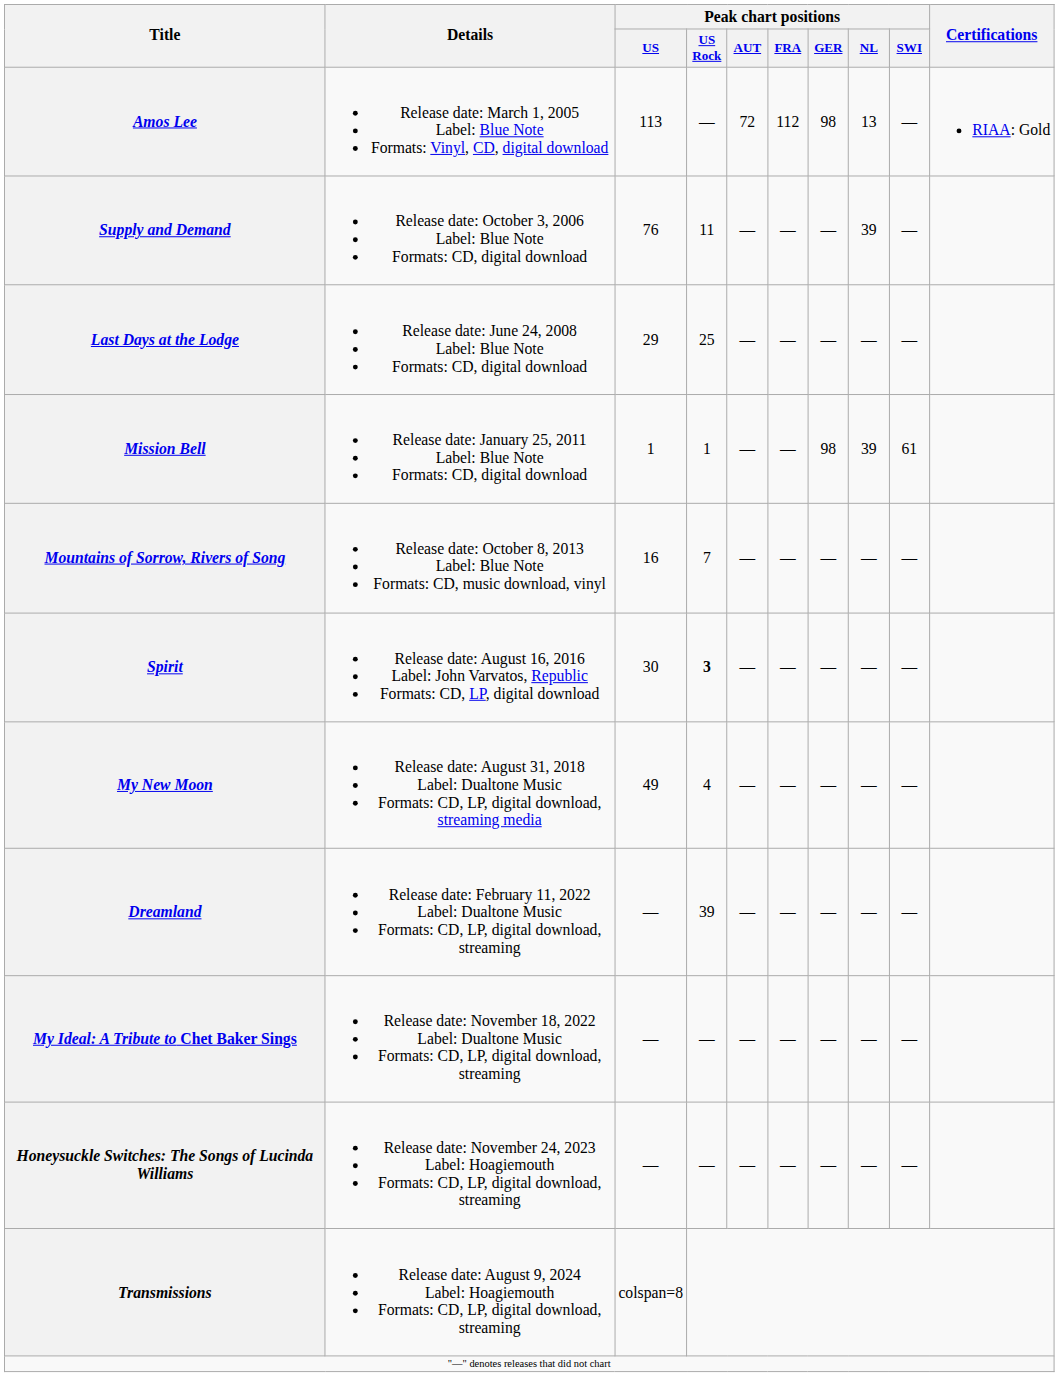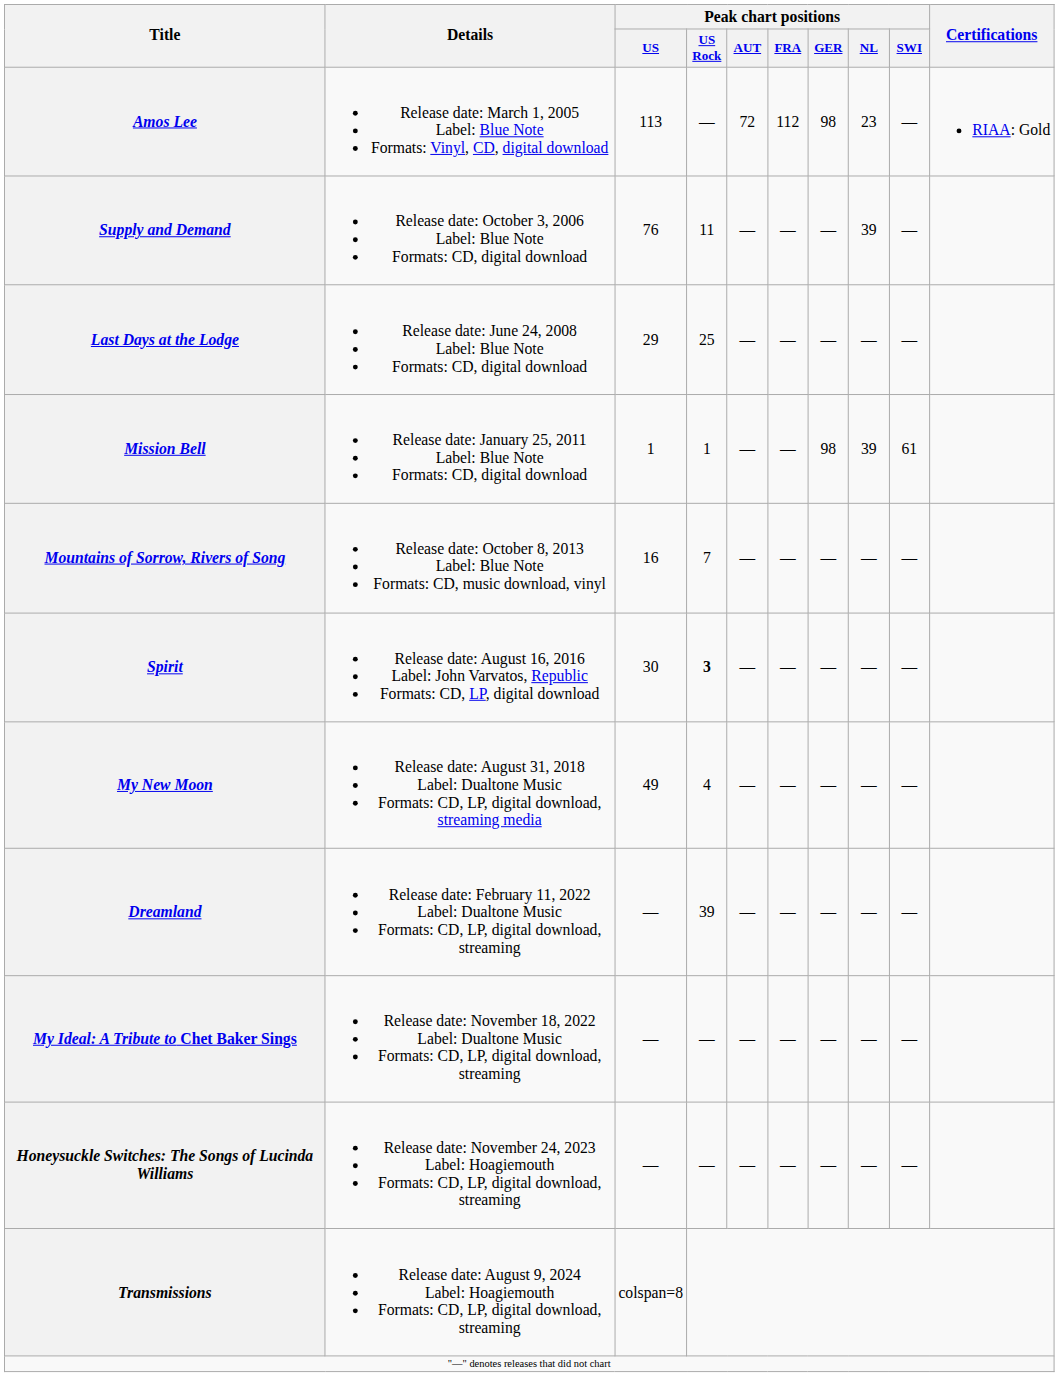(869, 121) 13 -> (869, 121) 23
